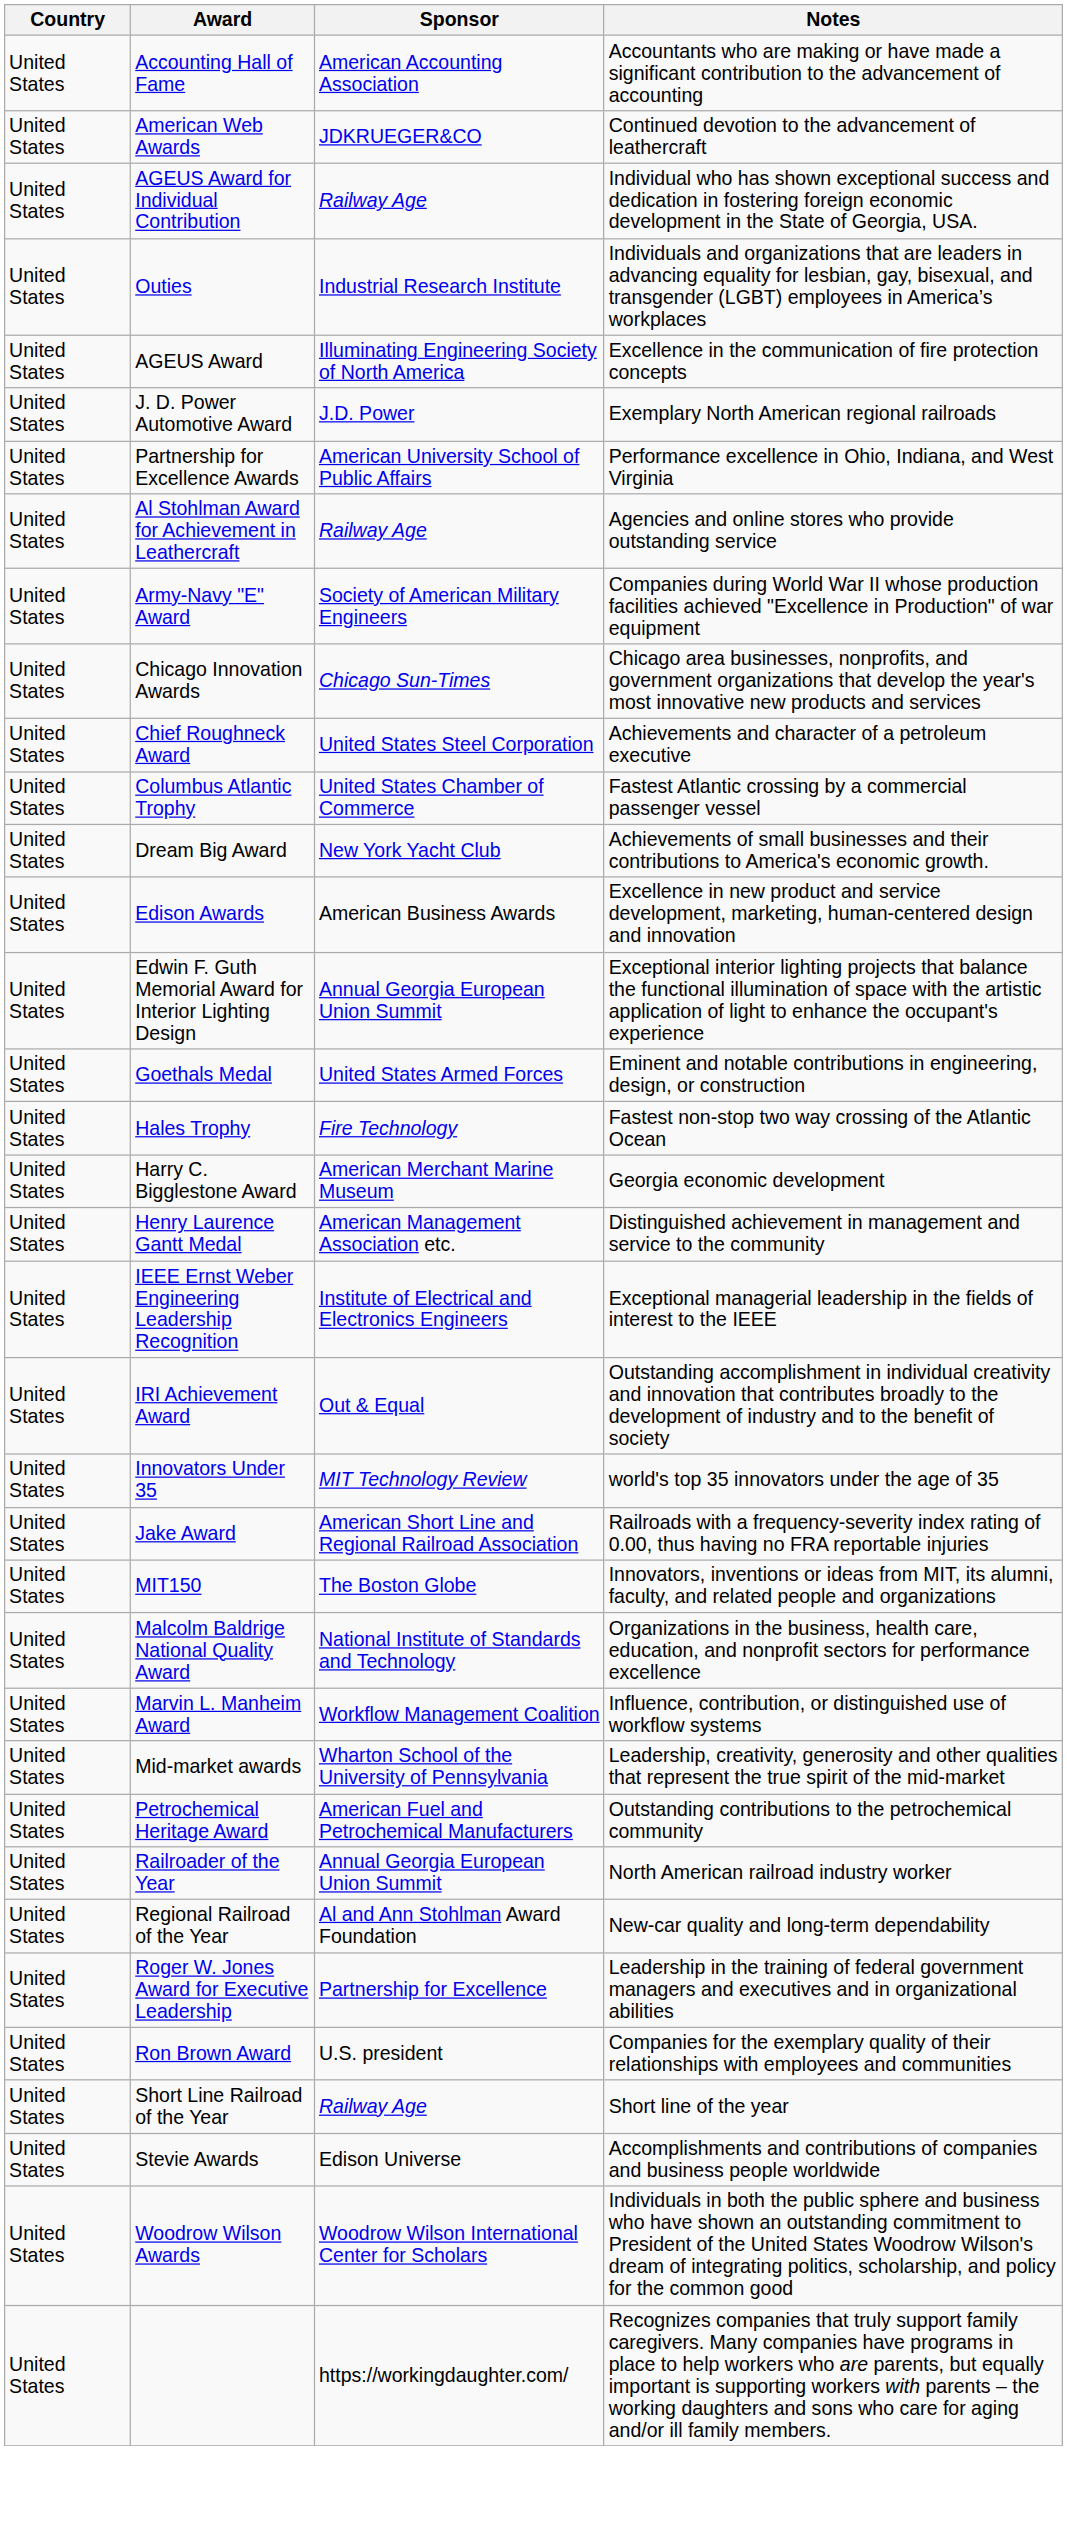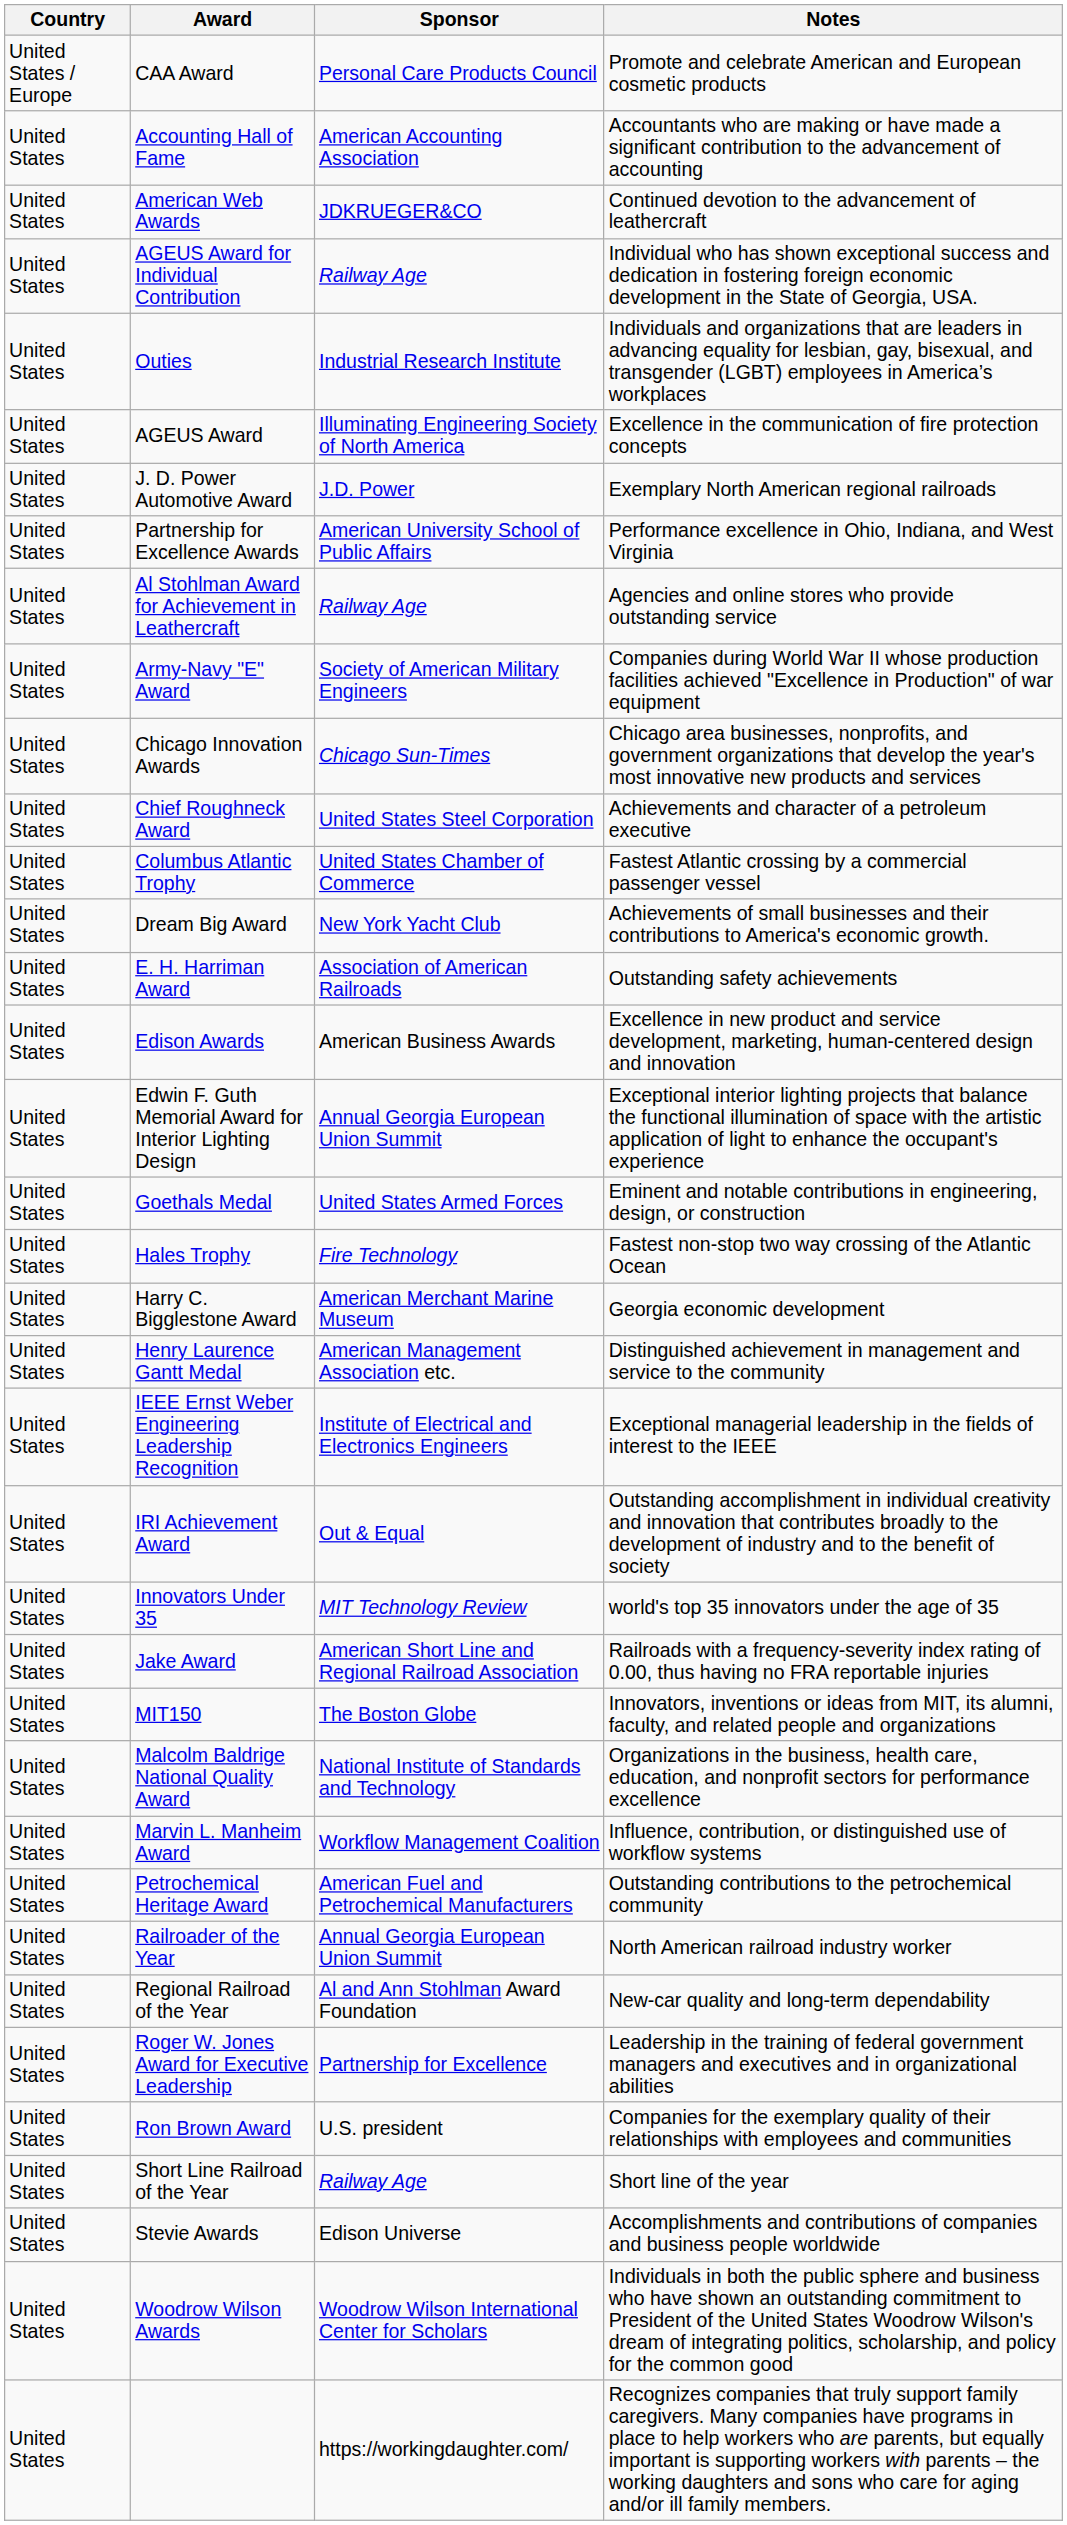+ row: (184, 72)
+ row: (200, 978)
- row: (218, 1767)
